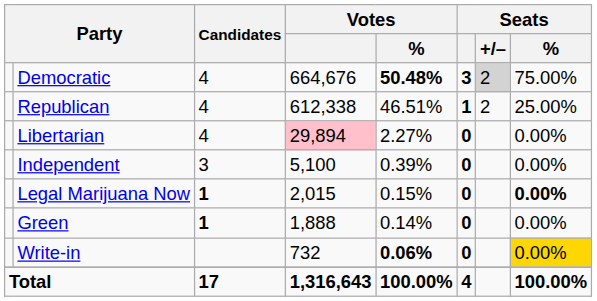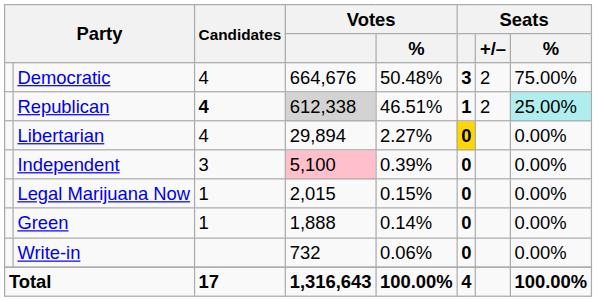(411, 78) bold -> (411, 78) normal
(485, 78) lightgrey background -> (485, 78) no background
(204, 107) normal -> (204, 107) bold
(323, 107) no background -> (323, 107) lightgrey background
(546, 107) no background -> (546, 107) paleturquoise background
(318, 136) pink background -> (318, 136) no background
(466, 136) no background -> (466, 136) gold background
(313, 165) no background -> (313, 165) pink background
(204, 194) bold -> (204, 194) normal
(541, 194) bold -> (541, 194) normal
(204, 223) bold -> (204, 223) normal
(406, 252) bold -> (406, 252) normal
(541, 252) gold background -> (541, 252) no background
